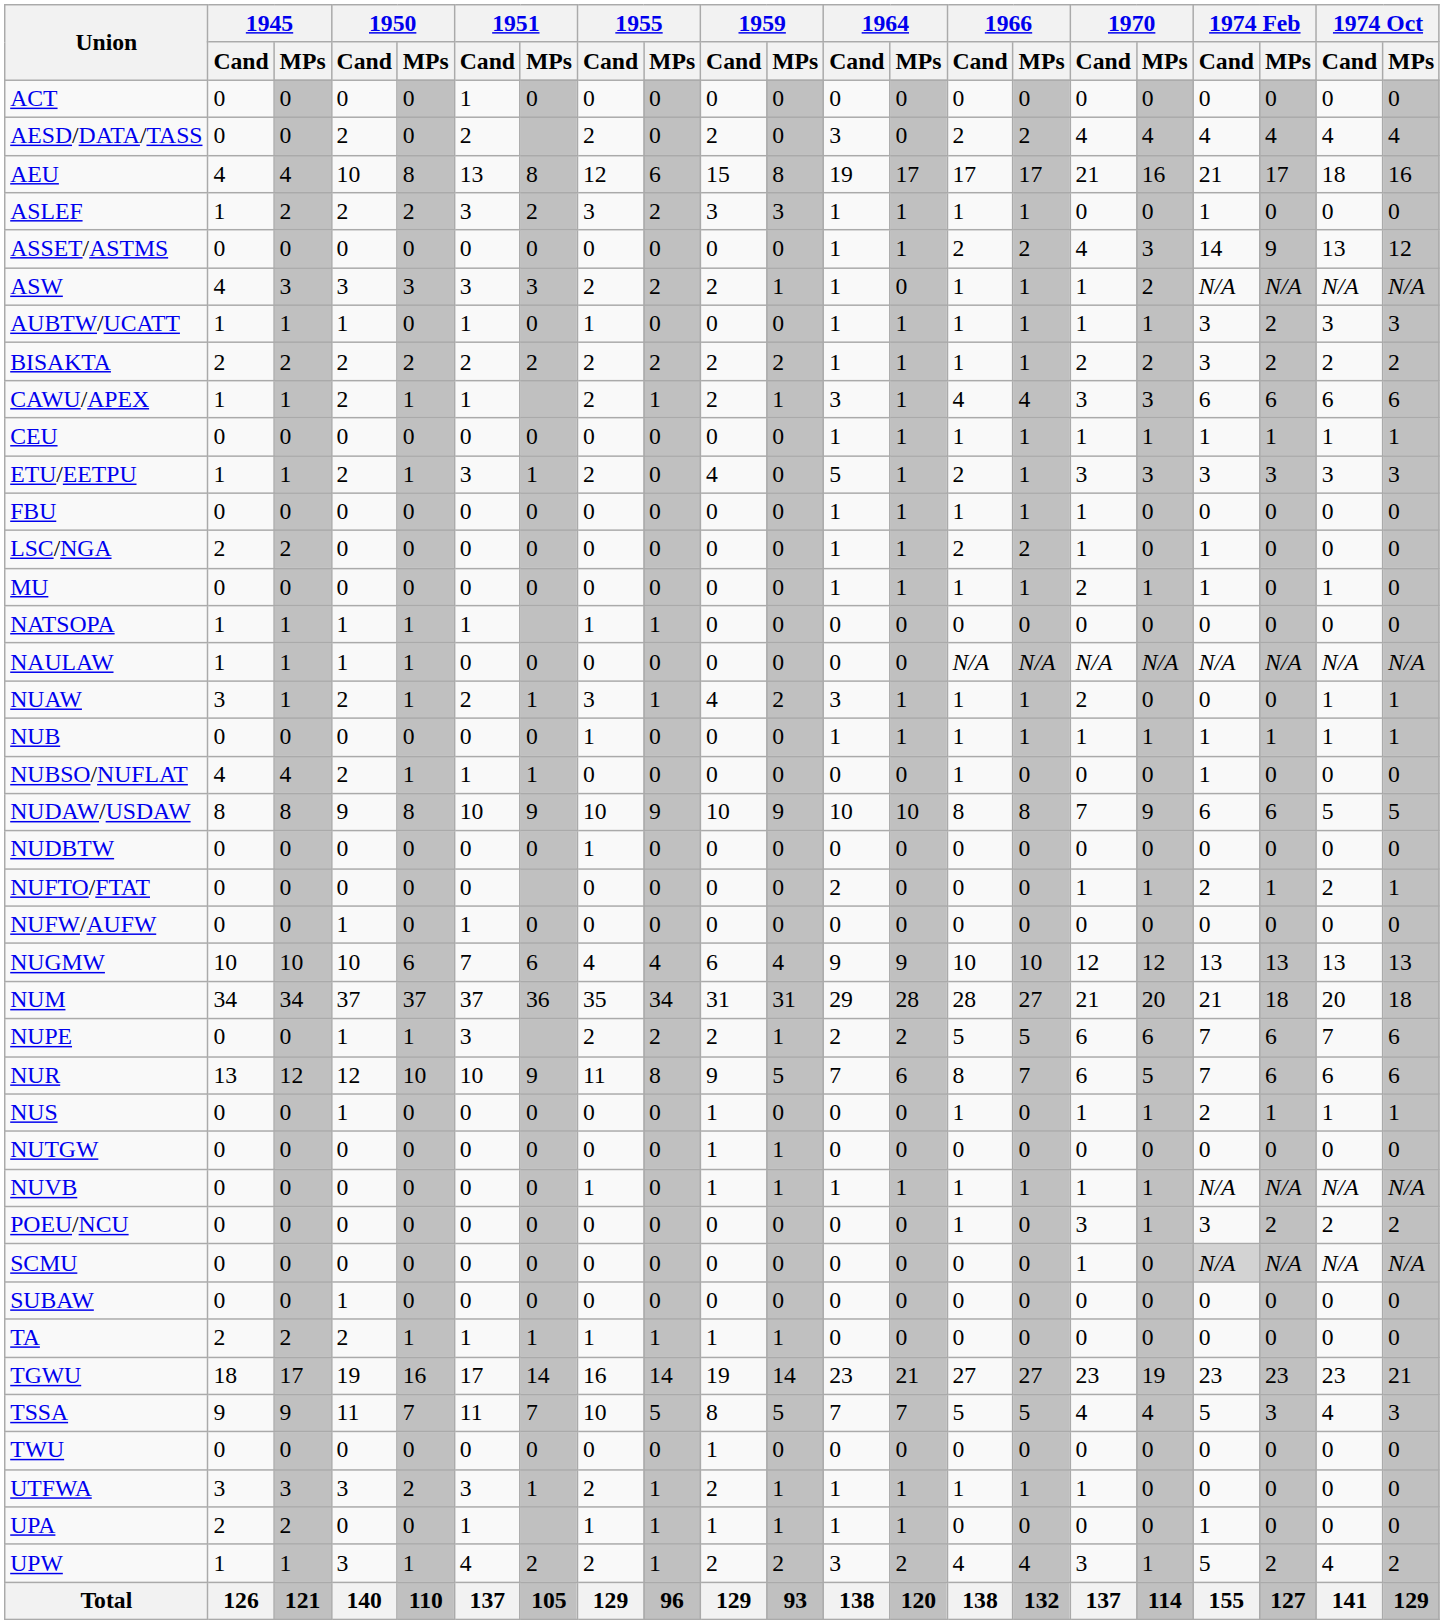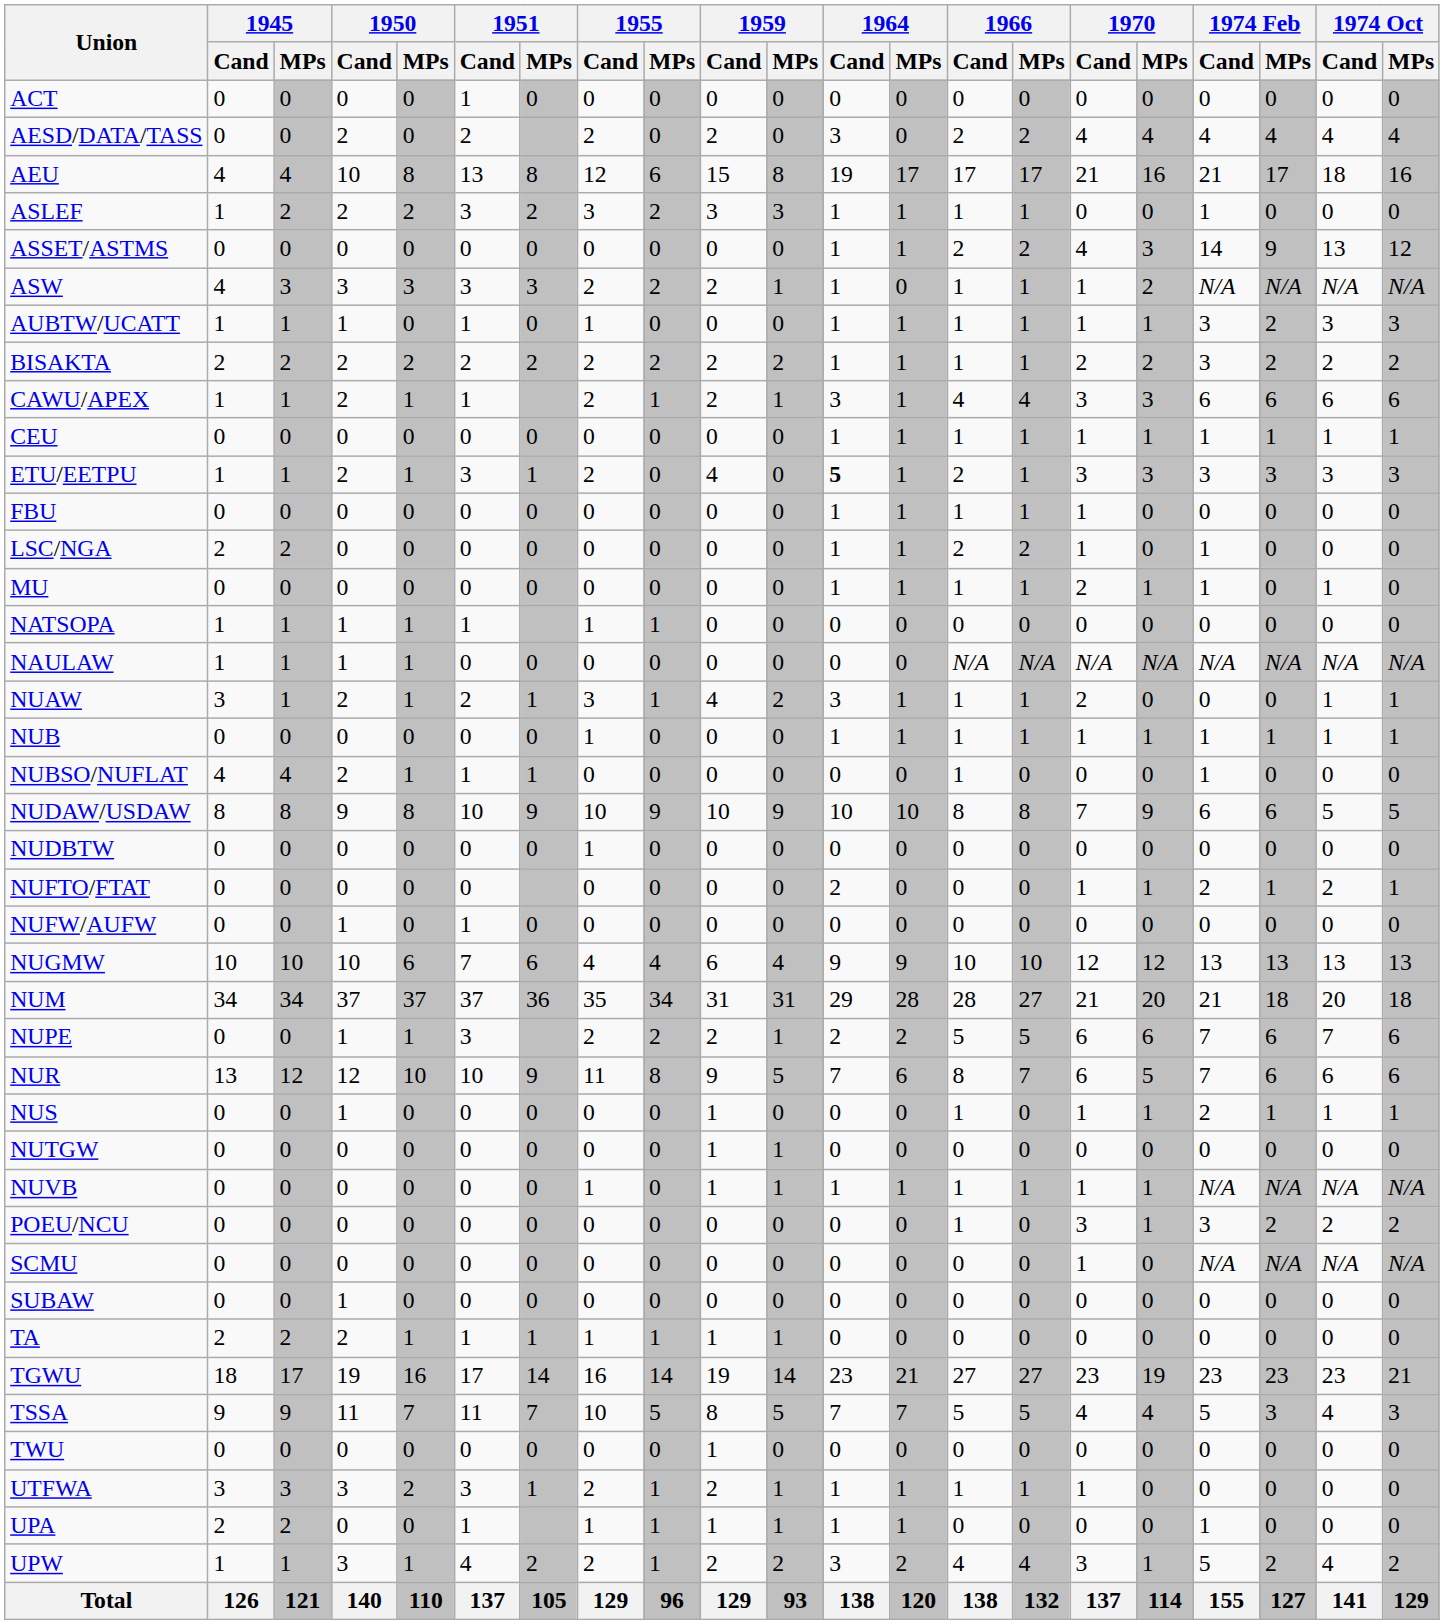(835, 473) normal -> (835, 473) bold
(1217, 1262) lightgrey background -> (1217, 1262) no background
